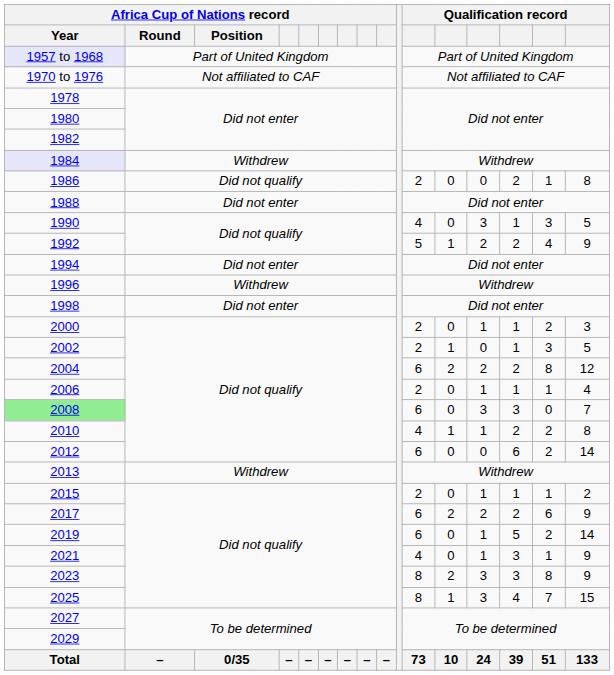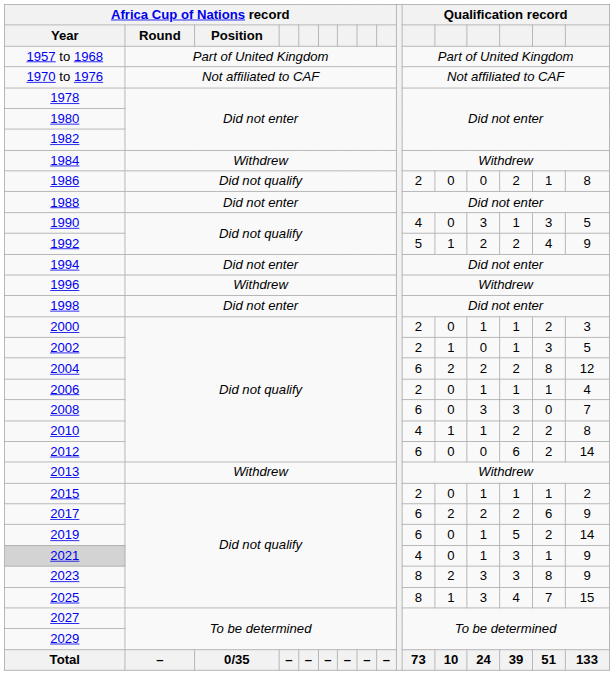(65, 56) lavender background -> (65, 56) no background
(65, 160) lavender background -> (65, 160) no background
(65, 410) lightgreen background -> (65, 410) no background
(65, 555) no background -> (65, 555) lightgrey background
